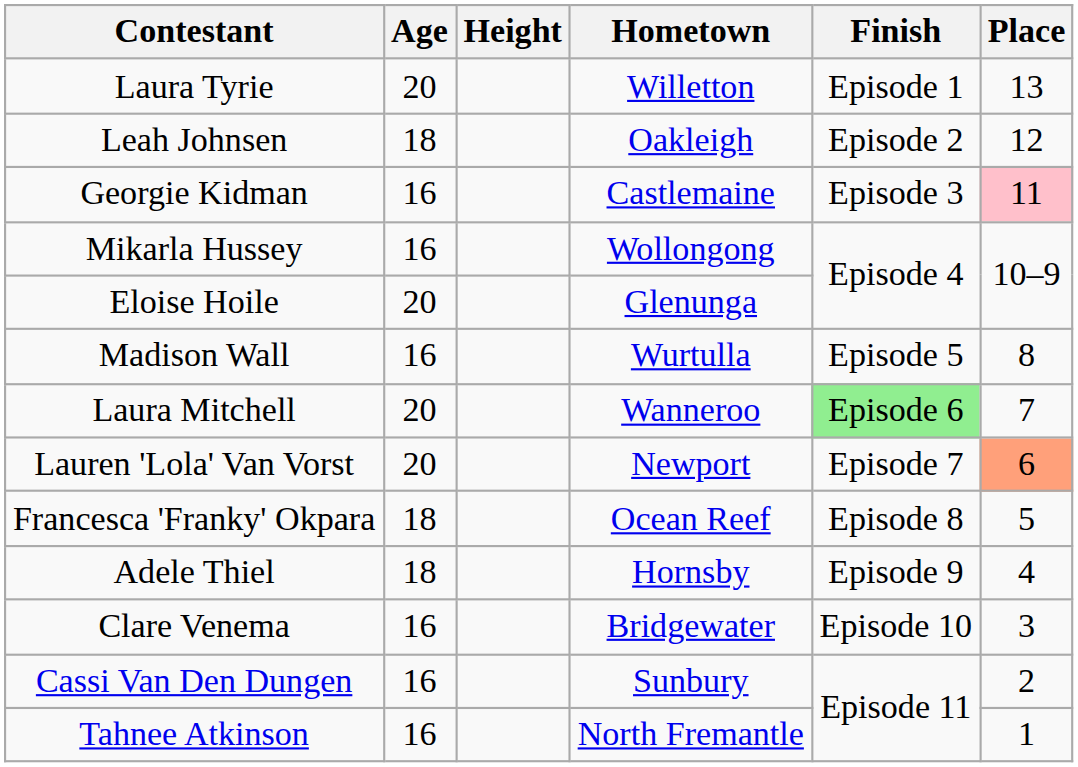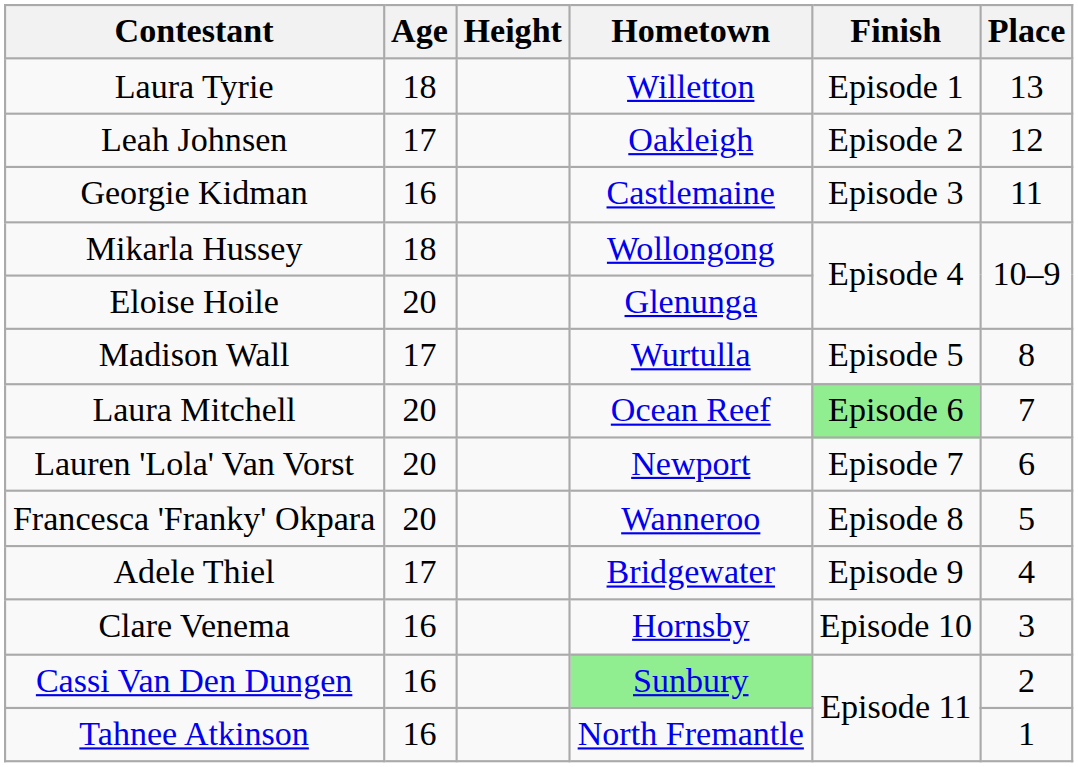(419, 85) 20 -> (419, 85) 18
(419, 139) 18 -> (419, 139) 17
(1026, 193) pink background -> (1026, 193) no background
(419, 247) 16 -> (419, 247) 18
(419, 355) 16 -> (419, 355) 17
(691, 409) Wanneroo -> (691, 409) Ocean Reef
(1026, 463) lightsalmon background -> (1026, 463) no background
(419, 517) 18 -> (419, 517) 20
(691, 517) Ocean Reef -> (691, 517) Wanneroo
(419, 572) 18 -> (419, 572) 17
(691, 572) Hornsby -> (691, 572) Bridgewater
(691, 626) Bridgewater -> (691, 626) Hornsby
(691, 680) no background -> (691, 680) lightgreen background
